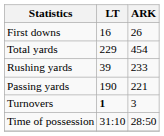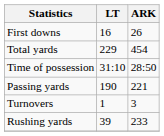rows swapped: (40, 67) <-> (51, 121)
(102, 103) bold -> (102, 103) normal
